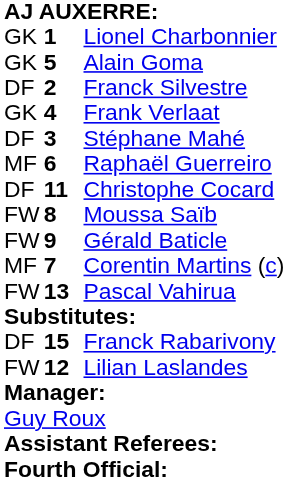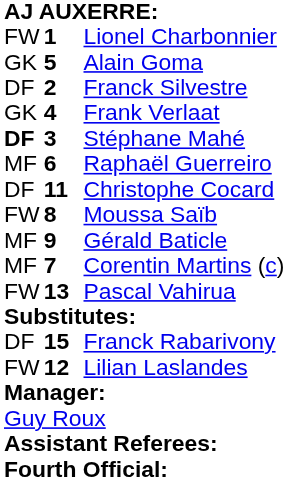(21, 36) GK -> (22, 36) FW
(19, 138) normal -> (19, 138) bold
(22, 240) FW -> (21, 240) MF
